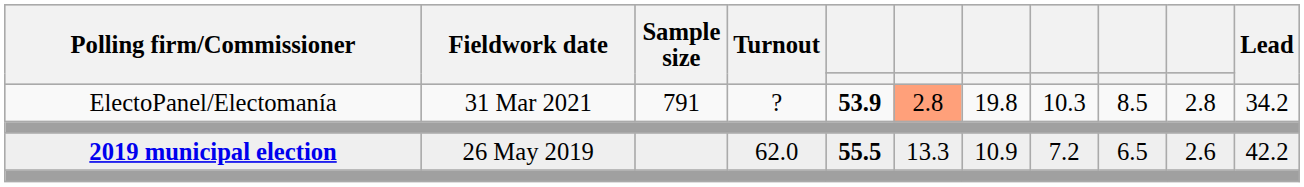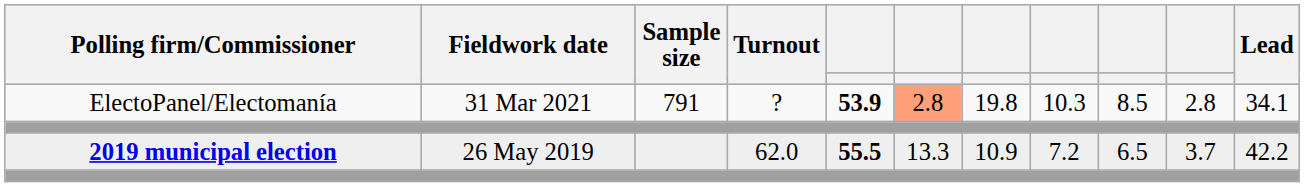(1267, 102) 34.2 -> (1267, 102) 34.1
(1200, 151) 2.6 -> (1200, 151) 3.7
